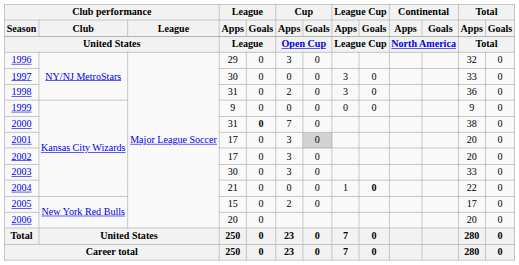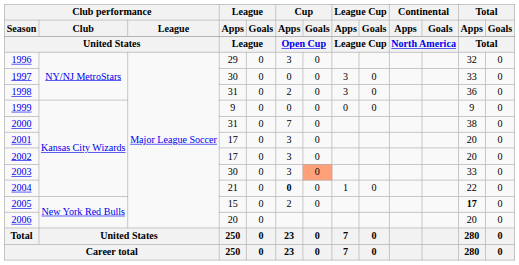(261, 124) bold -> (261, 124) normal
(317, 140) lightgrey background -> (317, 140) no background
(317, 172) no background -> (317, 172) lightsalmon background
(289, 188) normal -> (289, 188) bold
(374, 188) bold -> (374, 188) normal
(472, 204) normal -> (472, 204) bold
